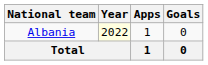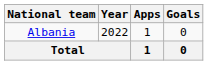(115, 32) lightyellow background -> (115, 32) no background
